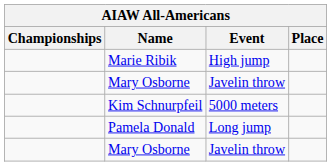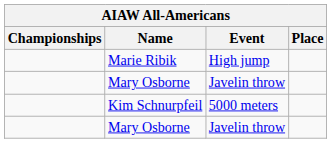- row: (151, 127)
